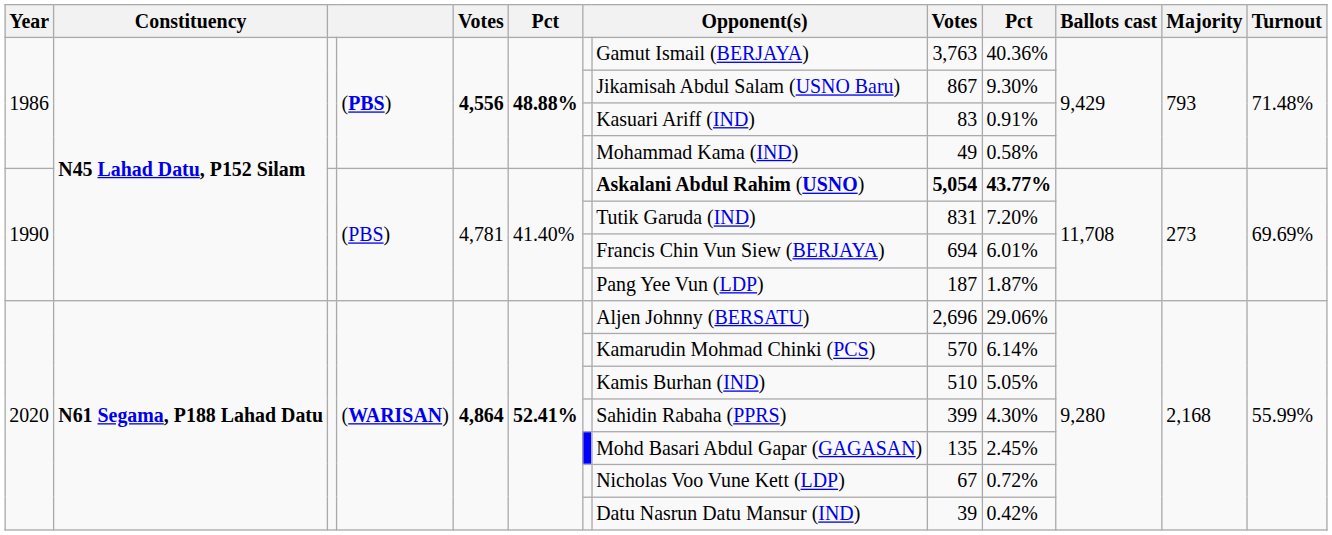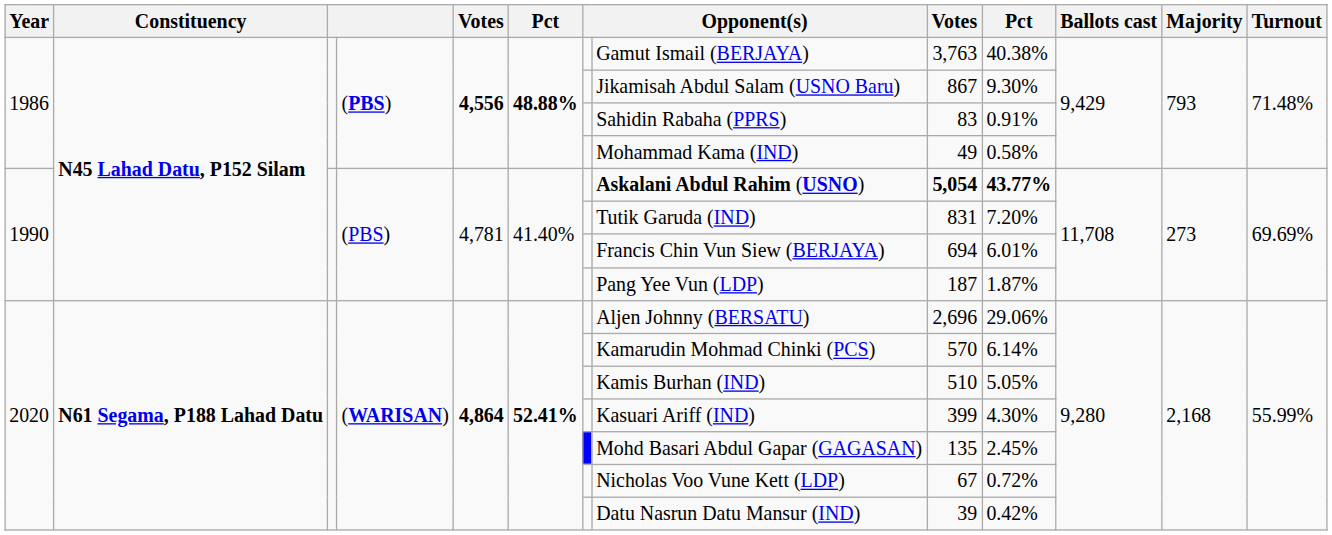(1017, 53) 40.36% -> (1017, 53) 40.38%
(676, 119) Kasuari Ariff (IND) -> (691, 119) Sahidin Rabaha (PPRS)
(691, 414) Sahidin Rabaha (PPRS) -> (676, 414) Kasuari Ariff (IND)
